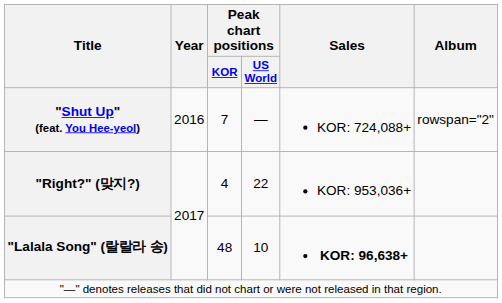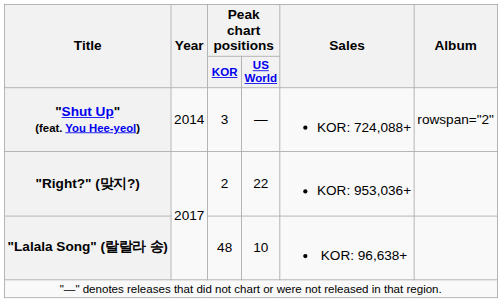(189, 119) 2016 -> (189, 119) 2014
(225, 119) 7 -> (225, 119) 3
(225, 183) 4 -> (225, 183) 2
(347, 255) bold -> (347, 255) normal
